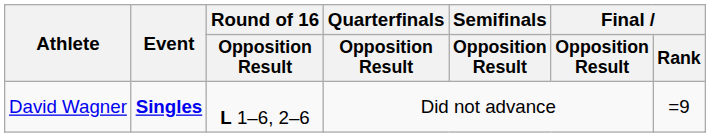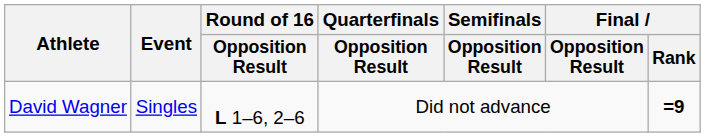(169, 107) bold -> (166, 107) normal
(679, 107) normal -> (674, 107) bold
